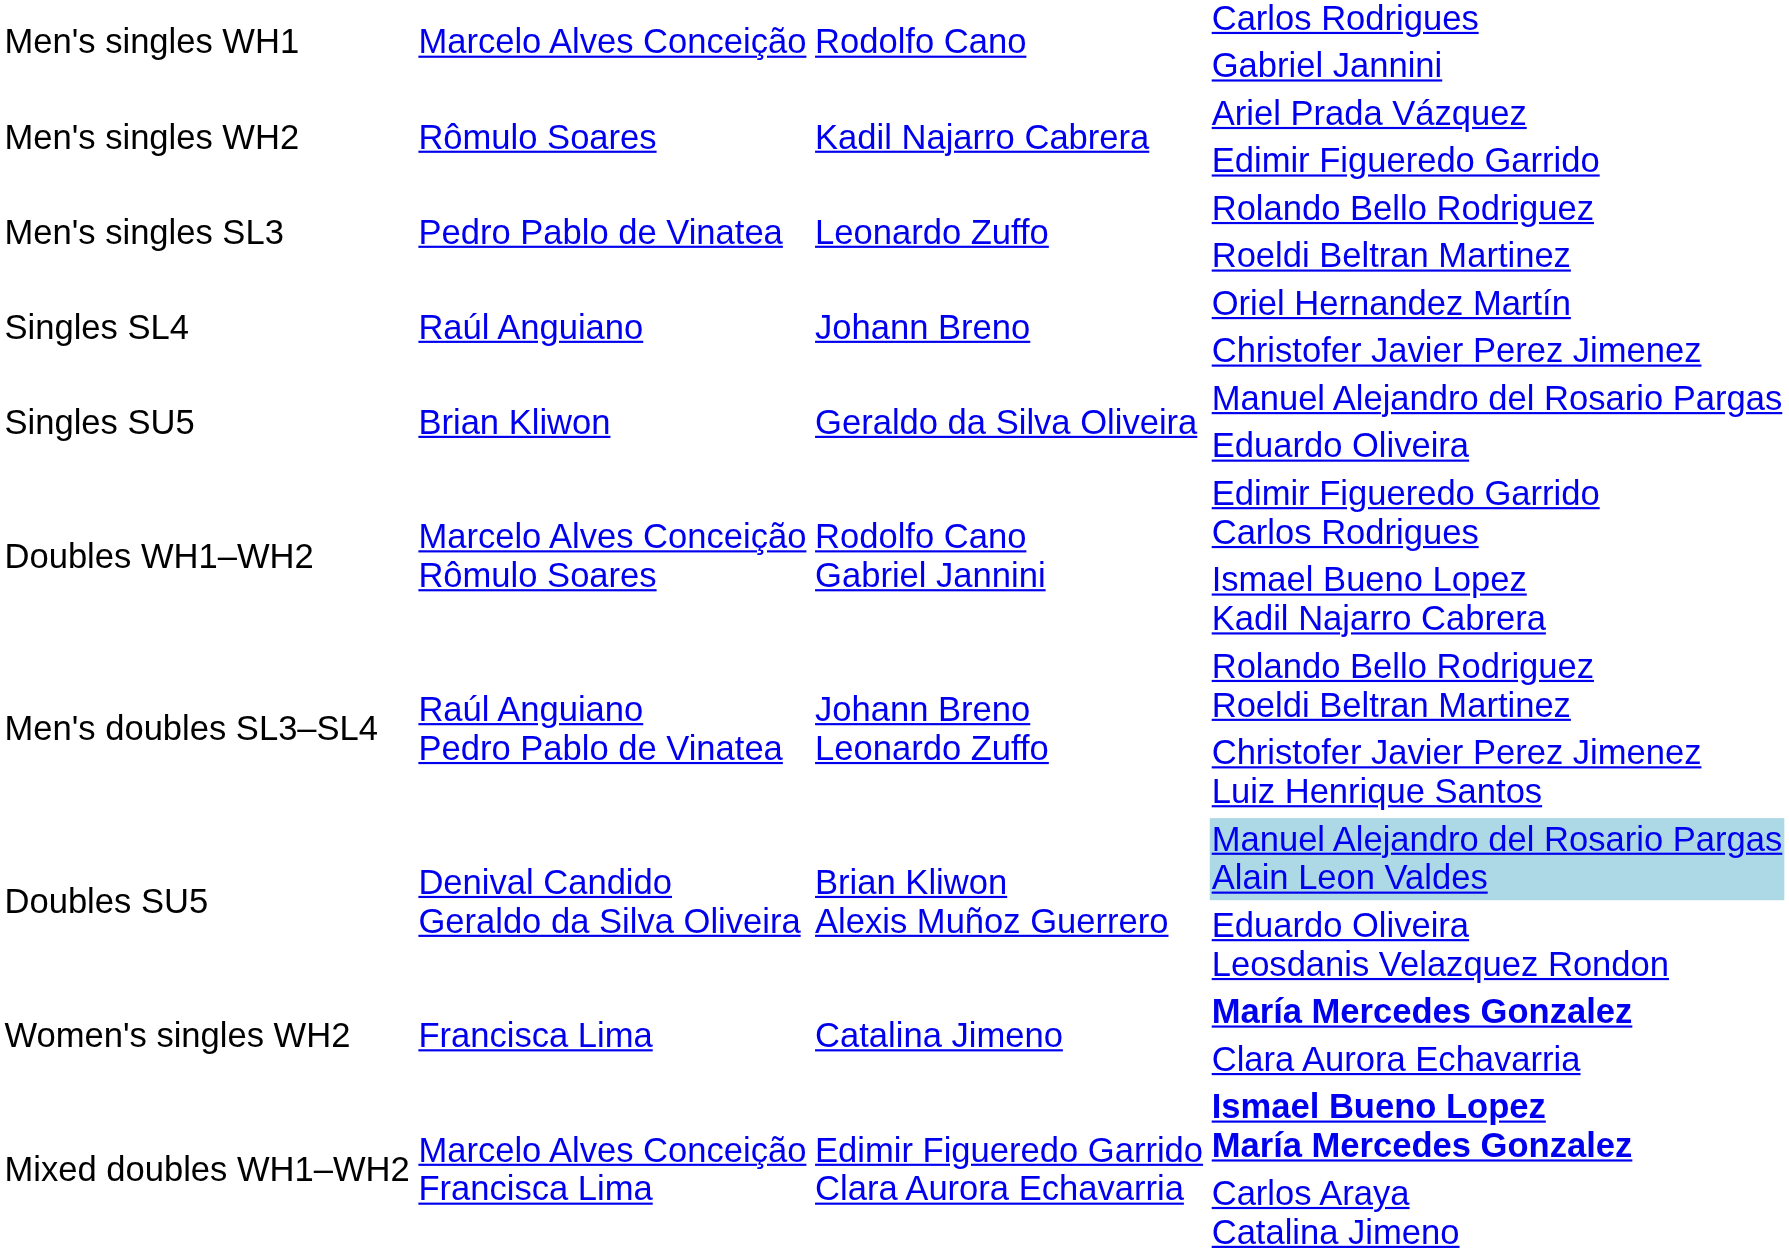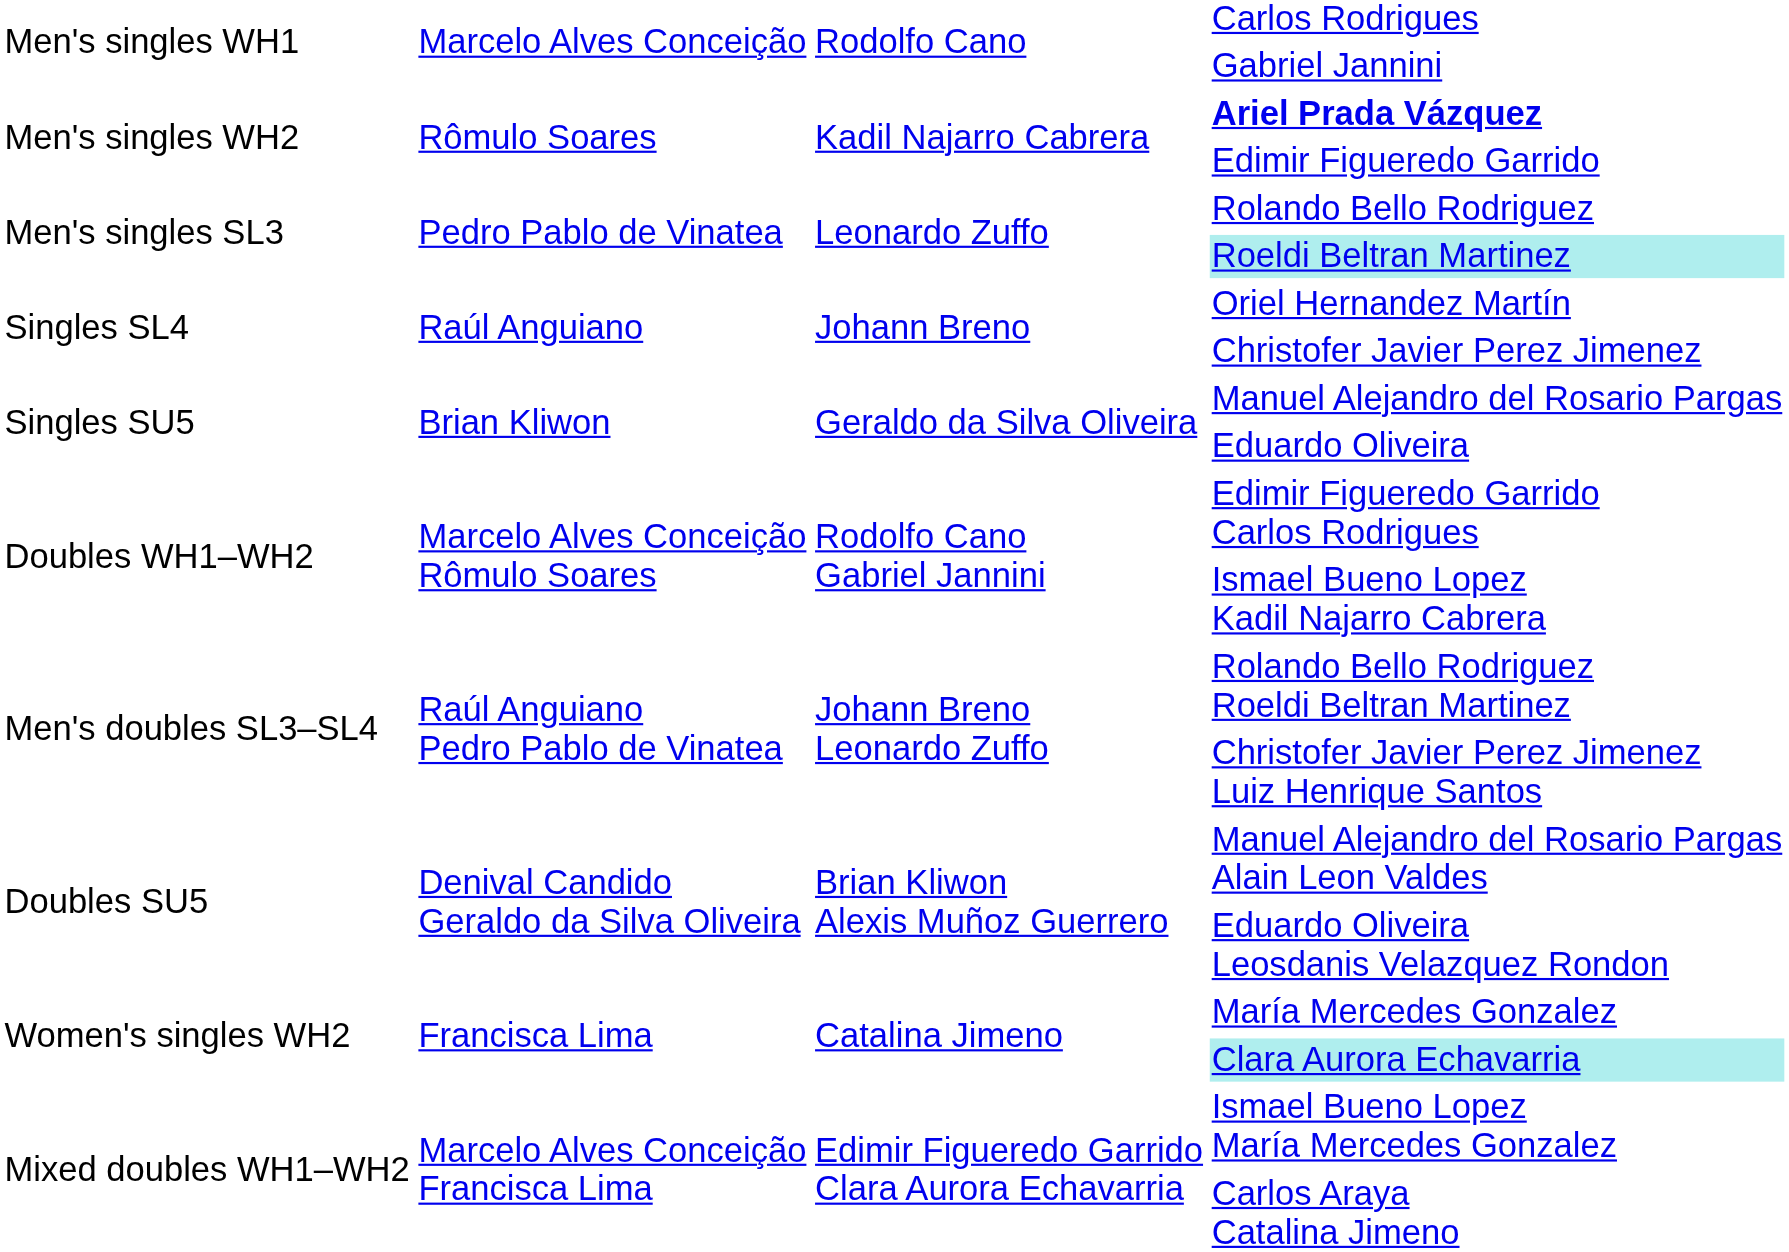(1369, 113) normal -> (1377, 113) bold
(1391, 255) no background -> (1391, 255) paleturquoise background
(1497, 858) lightblue background -> (1497, 858) no background
(1422, 1011) bold -> (1414, 1011) normal
(1396, 1059) no background -> (1396, 1059) paleturquoise background
(1422, 1126) bold -> (1414, 1126) normal
